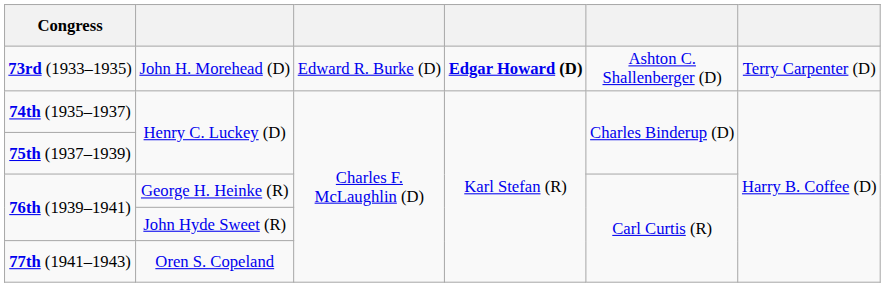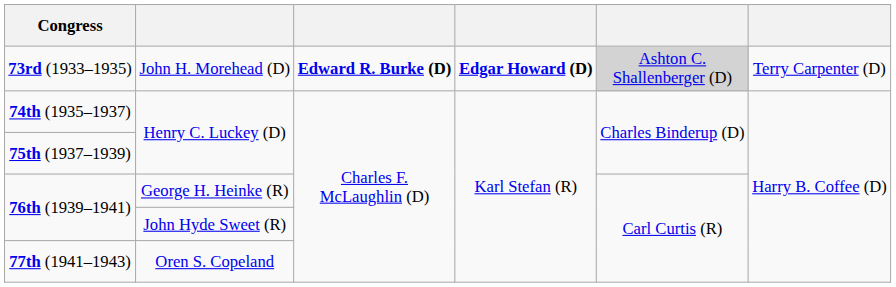(369, 68) normal -> (374, 68) bold
(662, 68) no background -> (672, 68) lightgrey background
